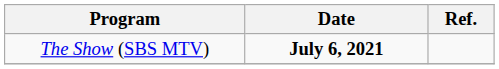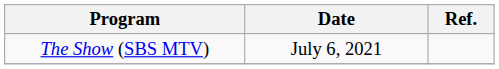(336, 48) bold -> (336, 48) normal
